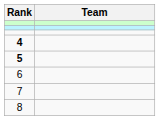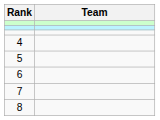(19, 43) bold -> (19, 43) normal
(19, 59) bold -> (19, 59) normal
